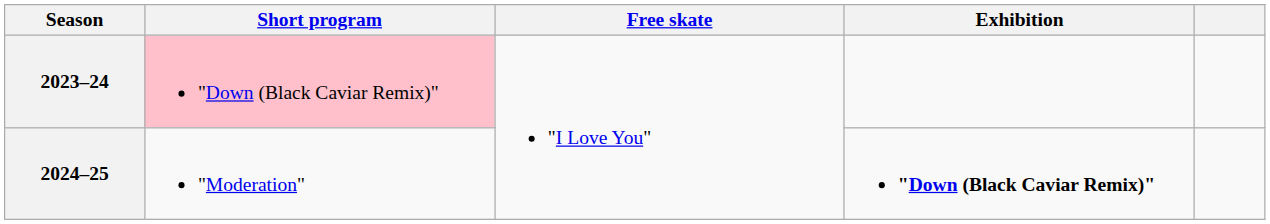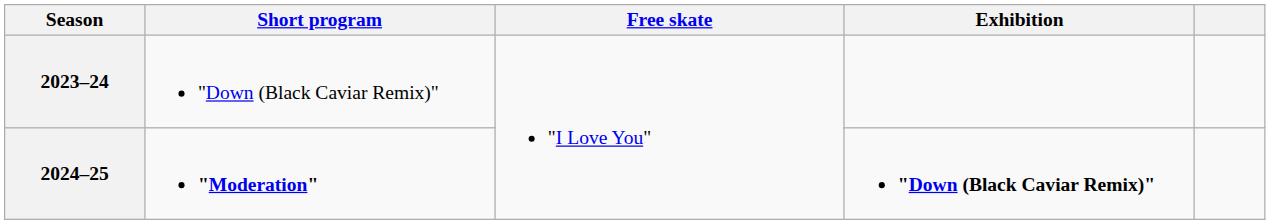(320, 93) pink background -> (320, 93) no background
(320, 184) normal -> (320, 184) bold
